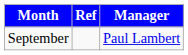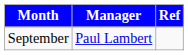columns swapped: (142, 15) <-> (86, 15)
